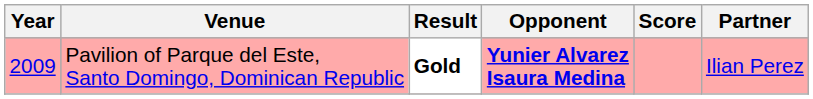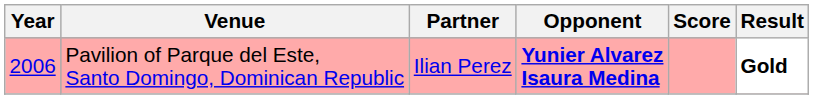columns swapped: (755, 21) <-> (445, 21)
(33, 66) 2009 -> (33, 66) 2006
